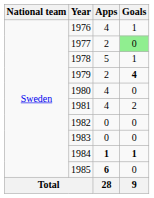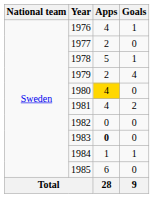(134, 43) lightgreen background -> (134, 43) no background
(134, 75) bold -> (134, 75) normal
(106, 91) no background -> (106, 91) gold background
(106, 138) normal -> (106, 138) bold
(106, 153) bold -> (106, 153) normal
(134, 153) bold -> (134, 153) normal
(106, 169) bold -> (106, 169) normal
